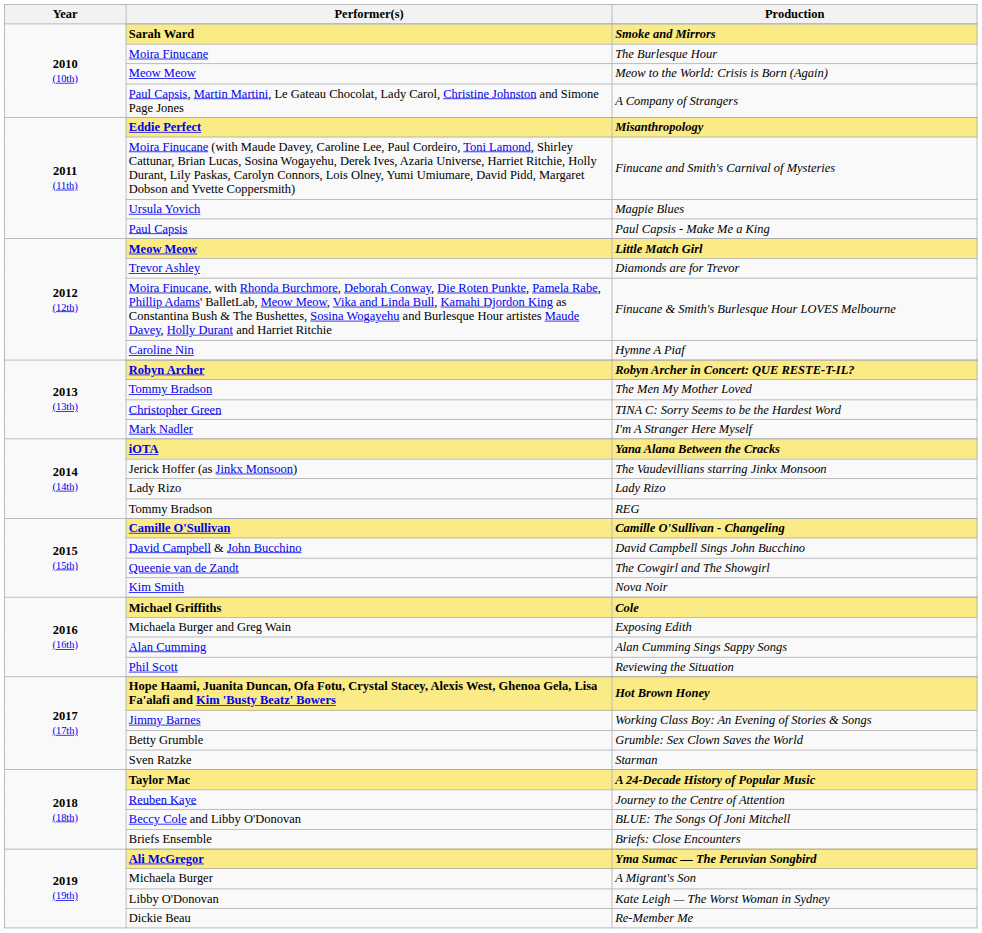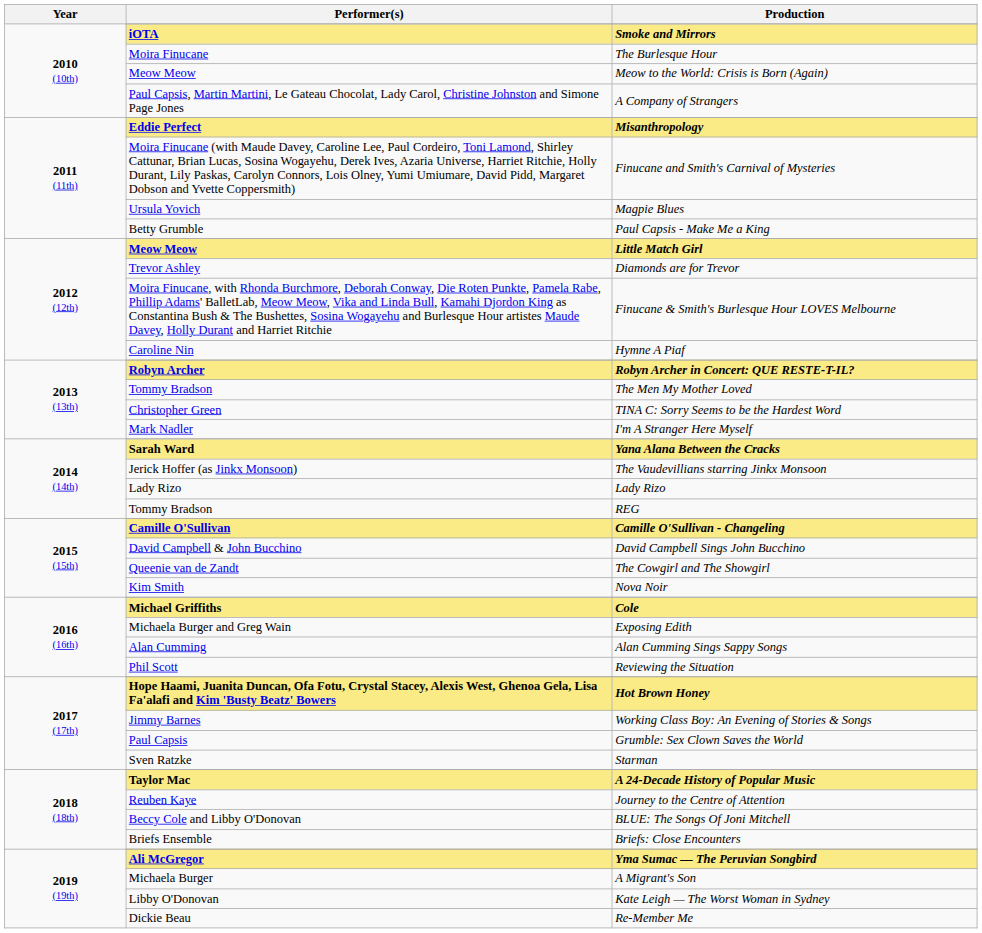(161, 34) Sarah Ward -> (144, 34) iOTA
(158, 228) Paul Capsis -> (166, 228) Betty Grumble
(144, 449) iOTA -> (161, 449) Sarah Ward
(166, 740) Betty Grumble -> (158, 740) Paul Capsis
